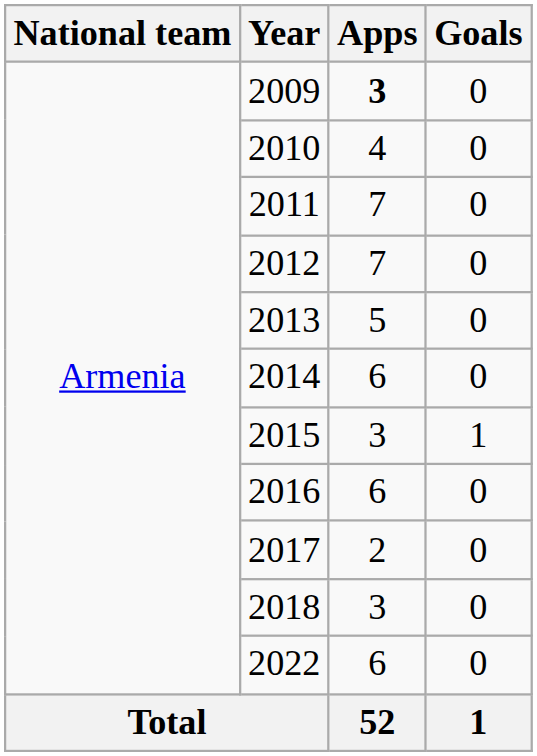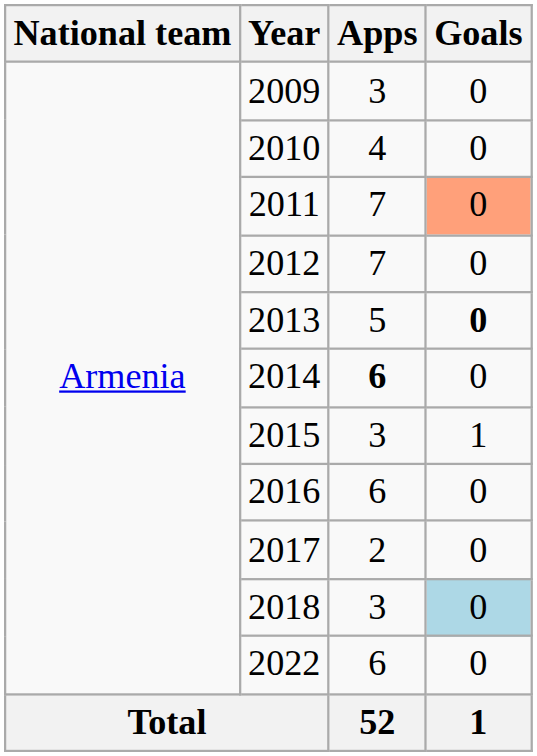(377, 90) bold -> (377, 90) normal
(478, 205) no background -> (478, 205) lightsalmon background
(478, 319) normal -> (478, 319) bold
(377, 377) normal -> (377, 377) bold
(478, 606) no background -> (478, 606) lightblue background
